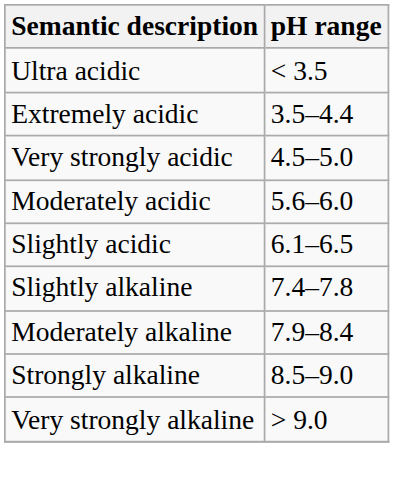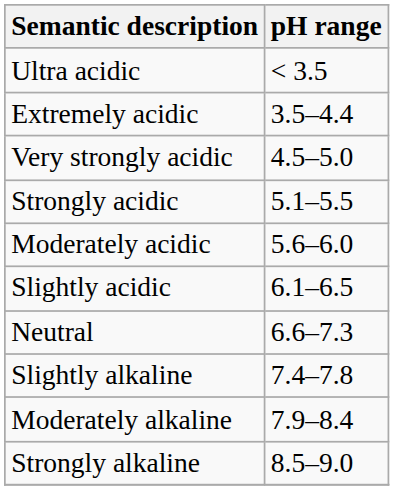+ row: (95, 200)
+ row: (52, 331)
- row: (133, 419)
